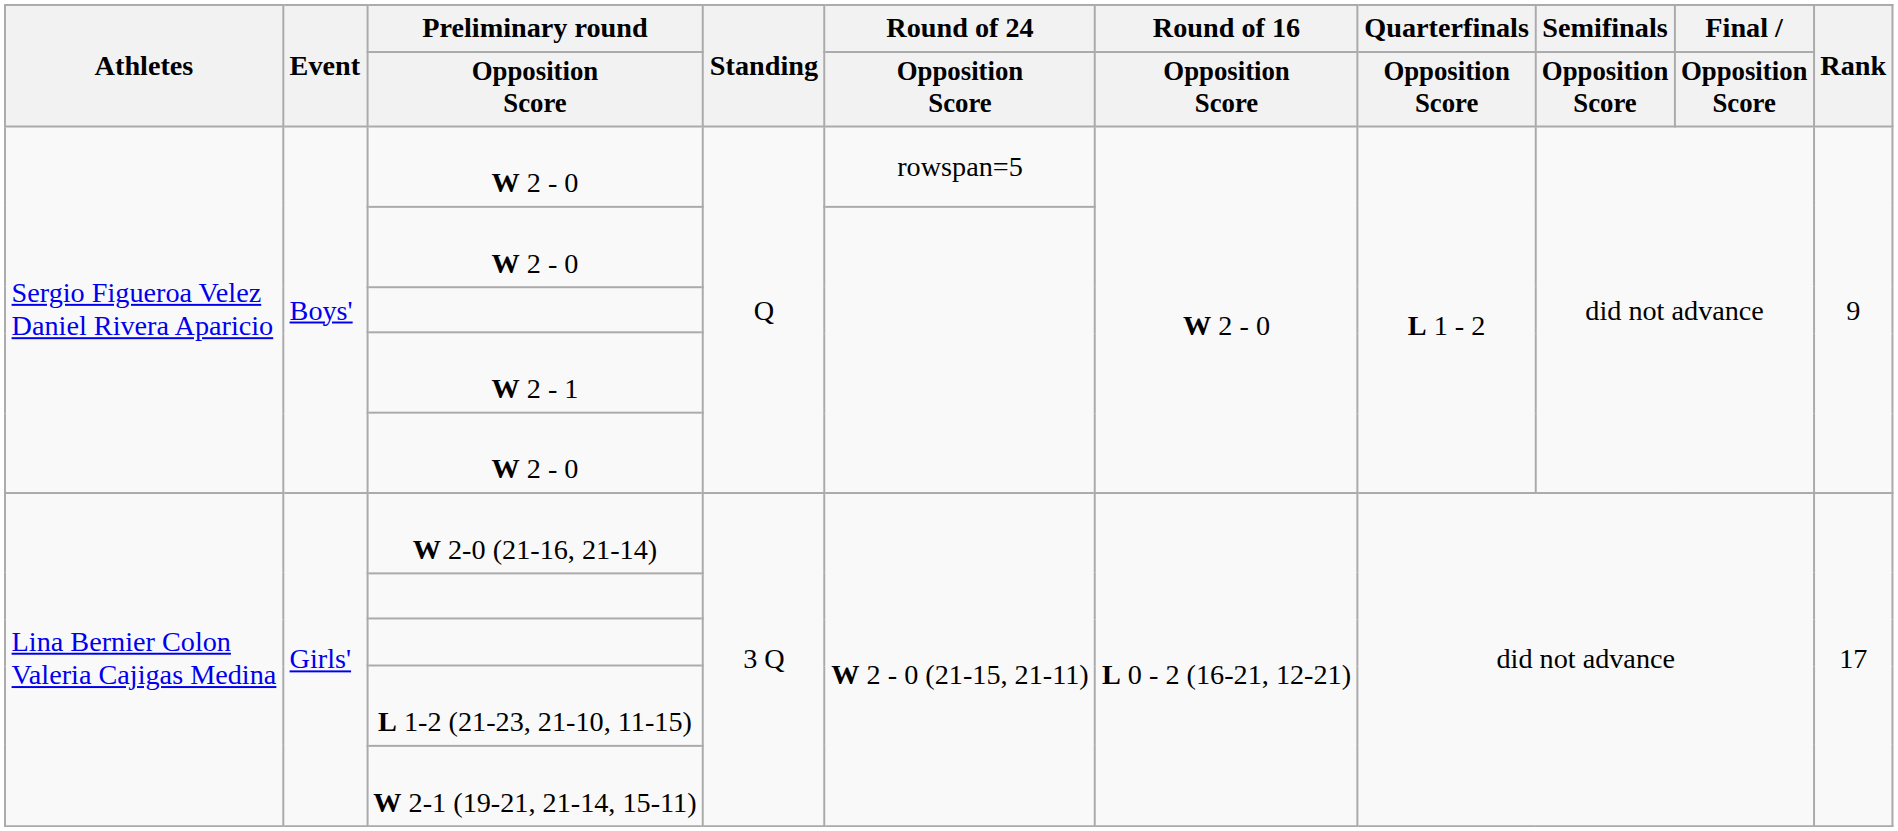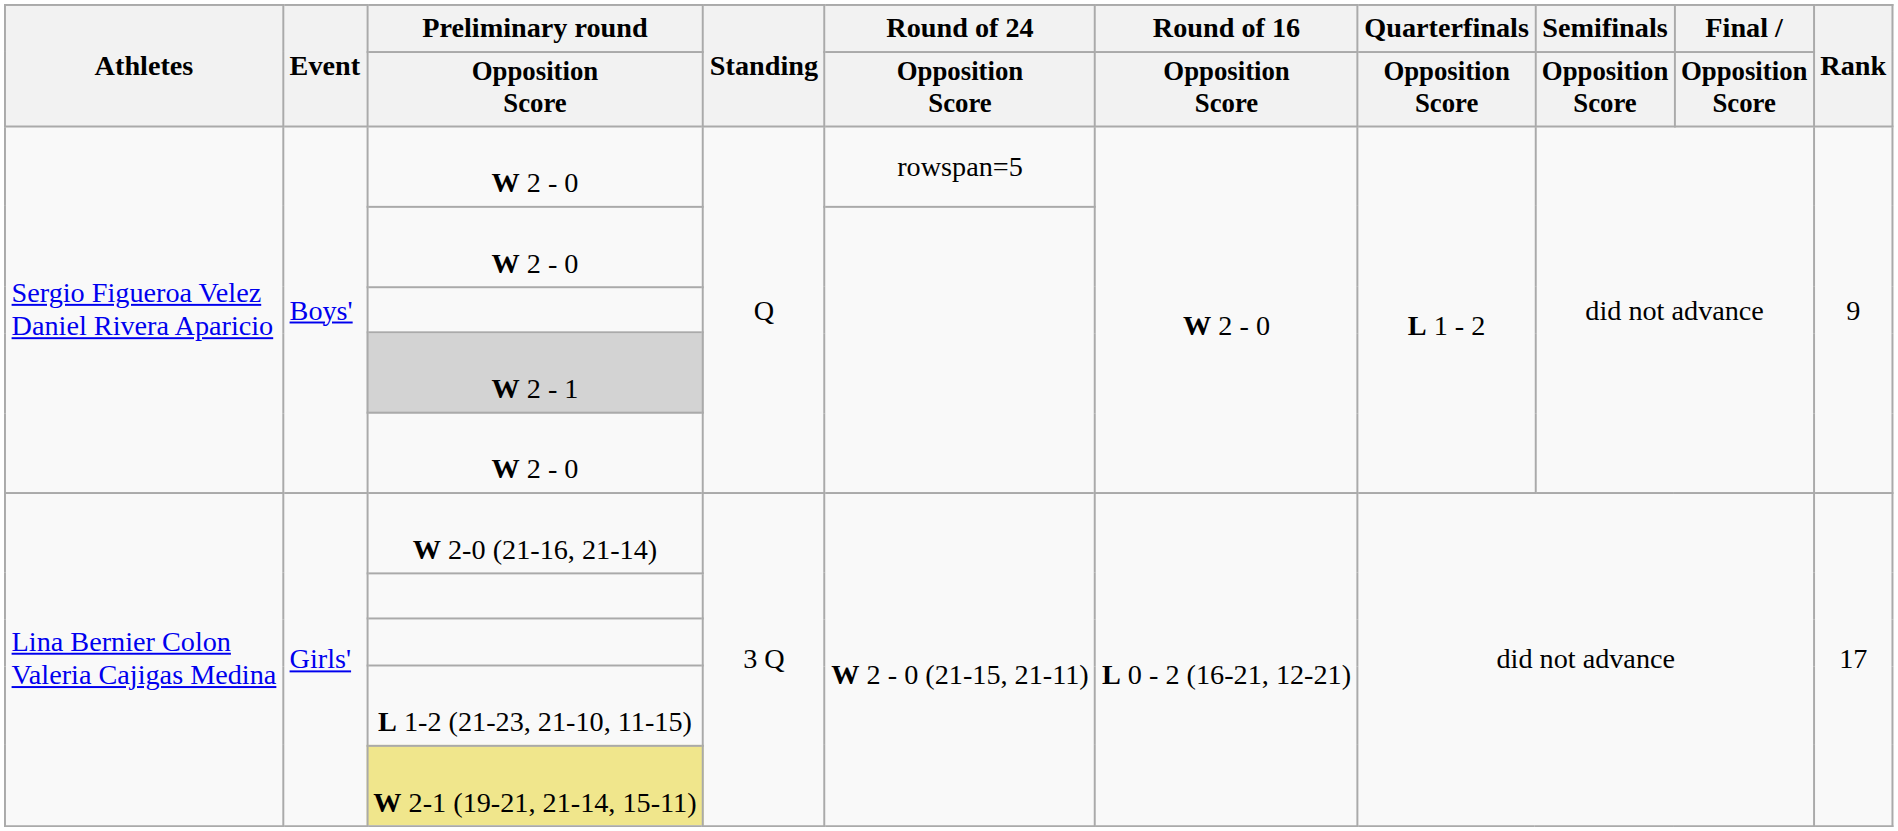(535, 389) no background -> (535, 389) lightgrey background
(535, 802) no background -> (535, 802) khaki background
